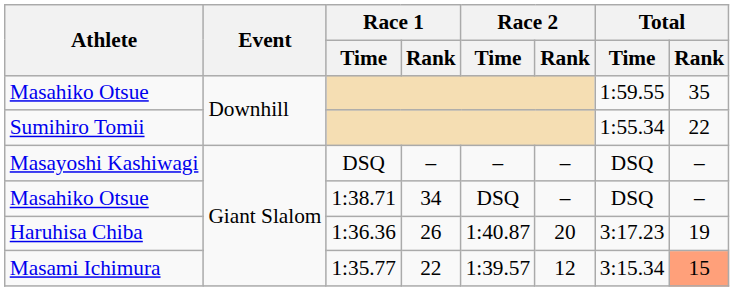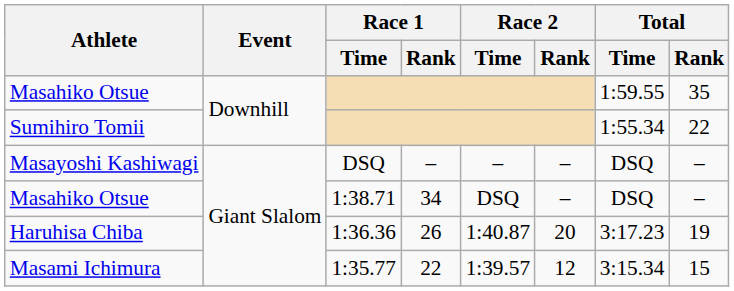(699, 268) lightsalmon background -> (699, 268) no background
